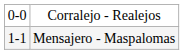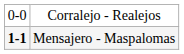(17, 37) normal -> (17, 37) bold
